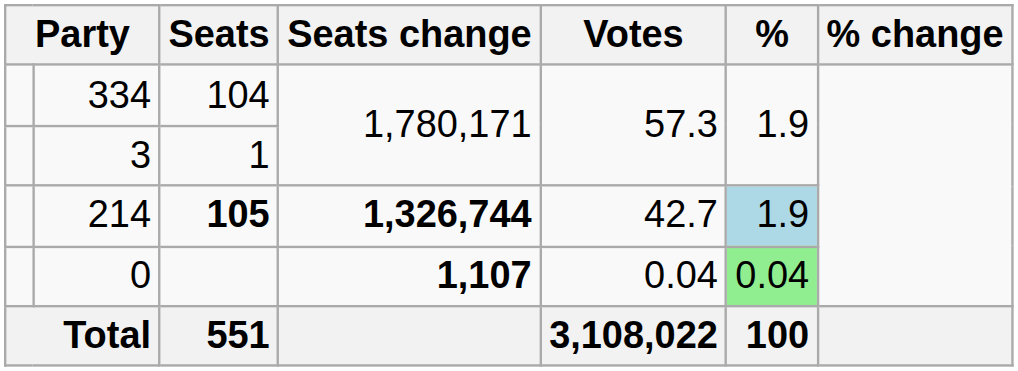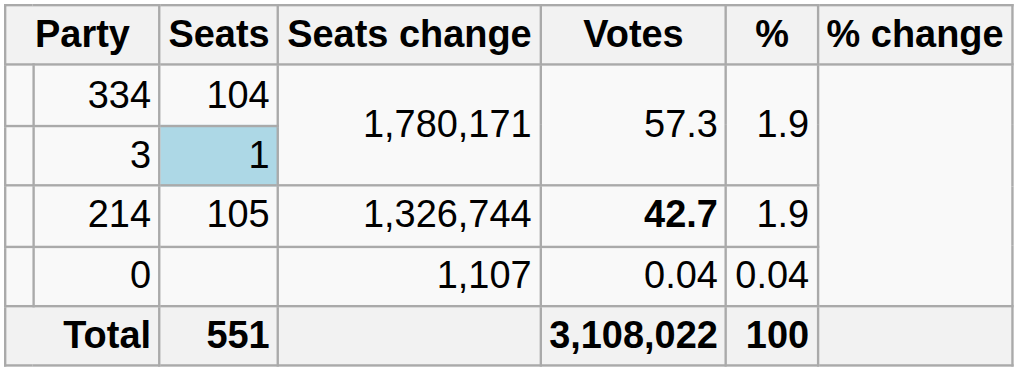(259, 154) no background -> (259, 154) lightblue background
(238, 214) bold -> (238, 214) normal
(447, 214) bold -> (447, 214) normal
(681, 214) normal -> (681, 214) bold
(783, 214) lightblue background -> (783, 214) no background
(484, 275) bold -> (484, 275) normal
(772, 275) lightgreen background -> (772, 275) no background
